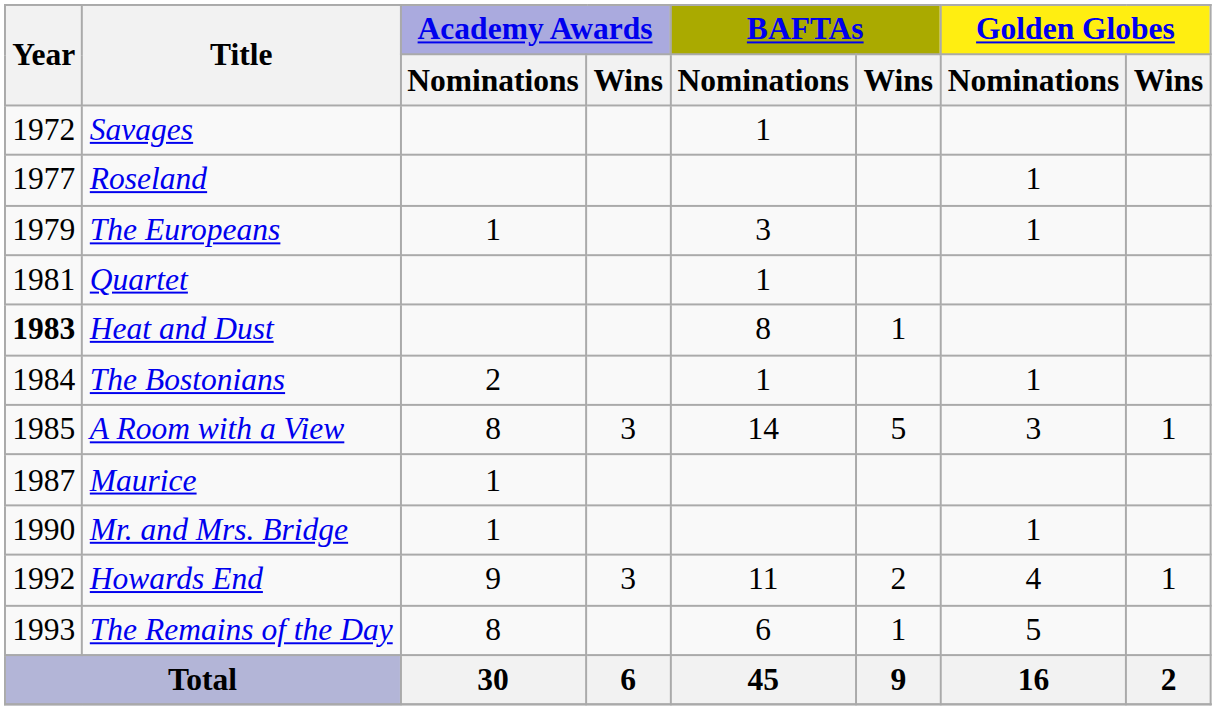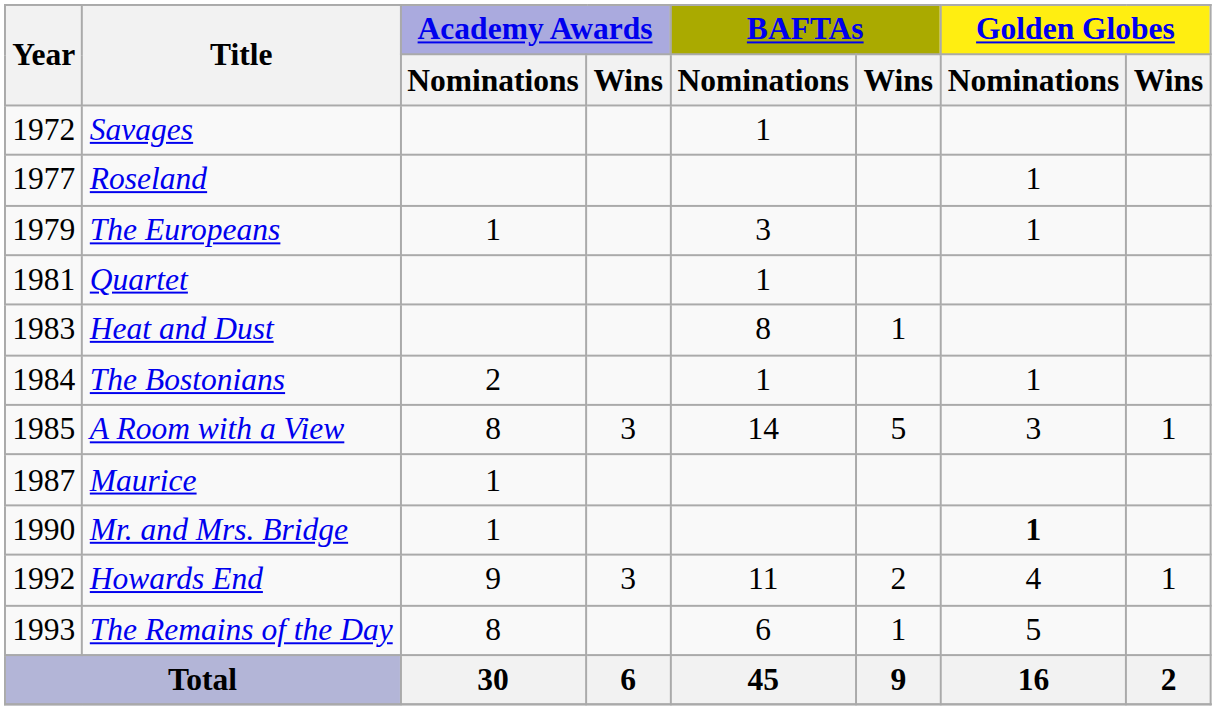(44, 329) bold -> (44, 329) normal
(1033, 529) normal -> (1033, 529) bold
